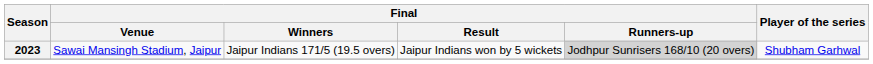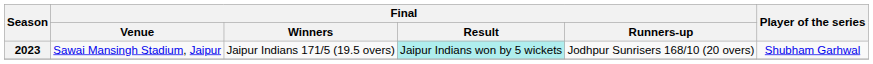(481, 50) no background -> (481, 50) paleturquoise background
(661, 50) lightgrey background -> (661, 50) no background
